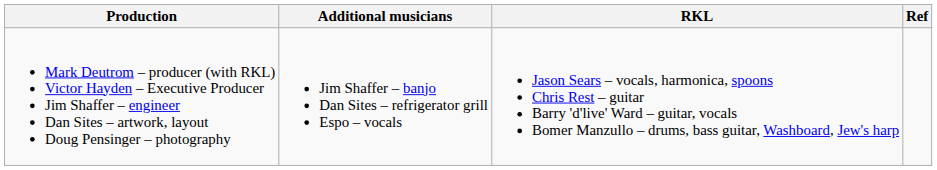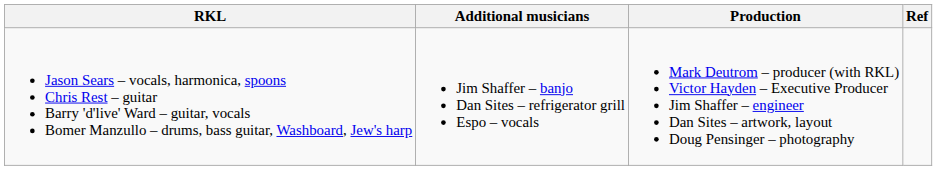columns swapped: (697, 16) <-> (142, 16)
